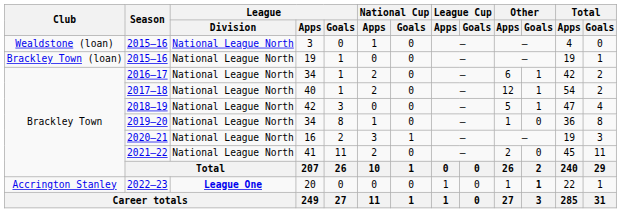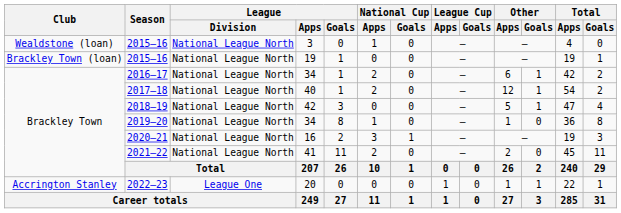(233, 185) bold -> (233, 185) normal
(539, 185) bold -> (539, 185) normal
